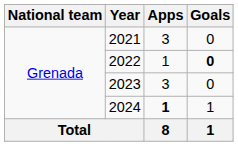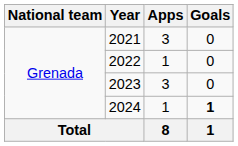(210, 61) bold -> (210, 61) normal
(166, 107) bold -> (166, 107) normal
(210, 107) normal -> (210, 107) bold
